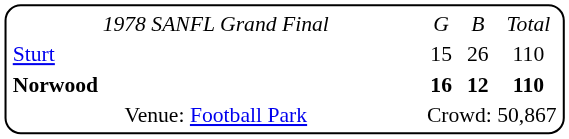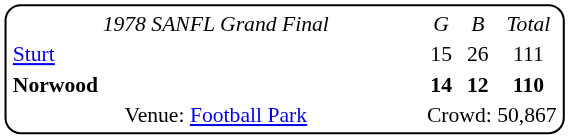(528, 54) 110 -> (528, 54) 111
(441, 84) 16 -> (441, 84) 14
